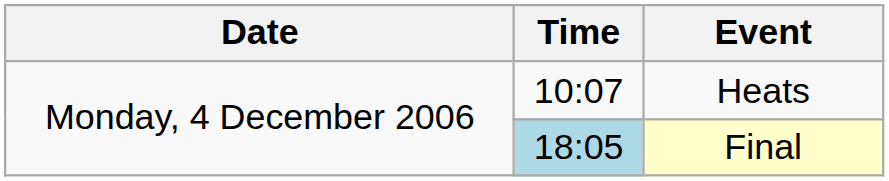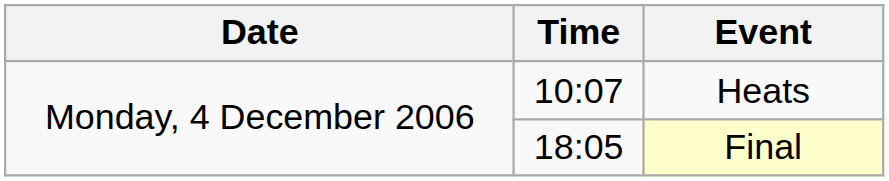(579, 146) lightblue background -> (579, 146) no background
